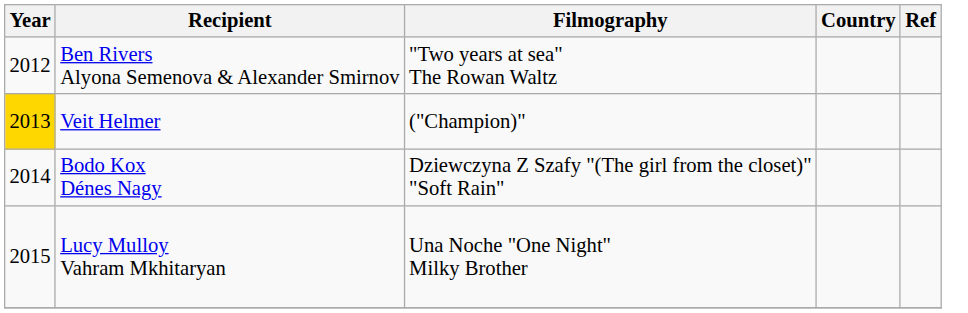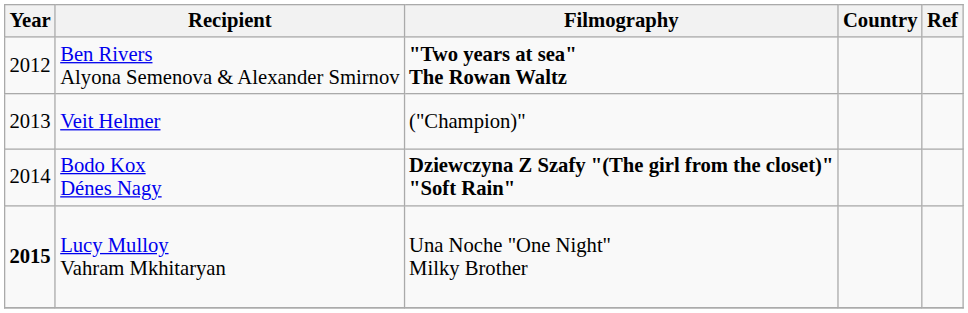(486, 65) normal -> (493, 65) bold
(30, 121) gold background -> (30, 121) no background
(610, 177) normal -> (621, 177) bold
(30, 256) normal -> (30, 256) bold
